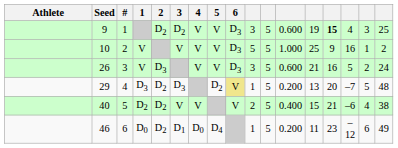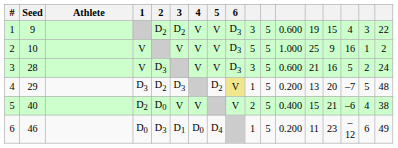columns swapped: (125, 12) <-> (48, 12)
(332, 30) bold -> (332, 30) normal
(384, 30) 25 -> (384, 30) 22
(104, 68) 26 -> (33, 68) 28
(161, 105) D2 -> (161, 105) D0
(161, 129) D2 -> (161, 129) D3
